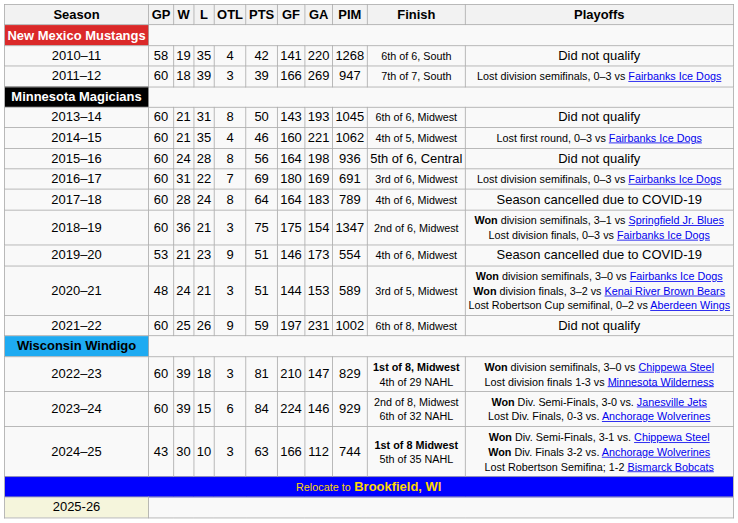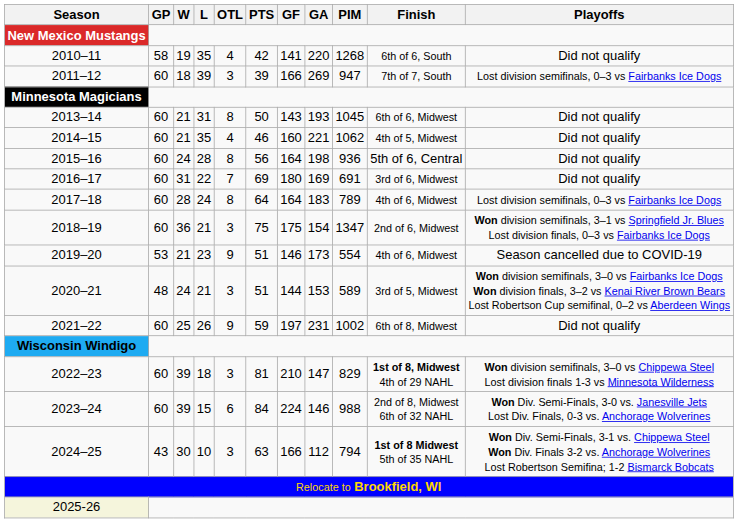(599, 138) Lost first round, 0–3 vs Fairbanks Ice Dogs -> (599, 138) Did not qualify
(599, 180) Lost division semifinals, 0–3 vs Fairbanks Ice Dogs -> (599, 179) Did not qualify
(599, 199) Season cancelled due to COVID-19 -> (599, 200) Lost division semifinals, 0–3 vs Fairbanks Ice Dogs
(350, 409) 929 -> (350, 409) 988
(350, 451) 744 -> (350, 451) 794
